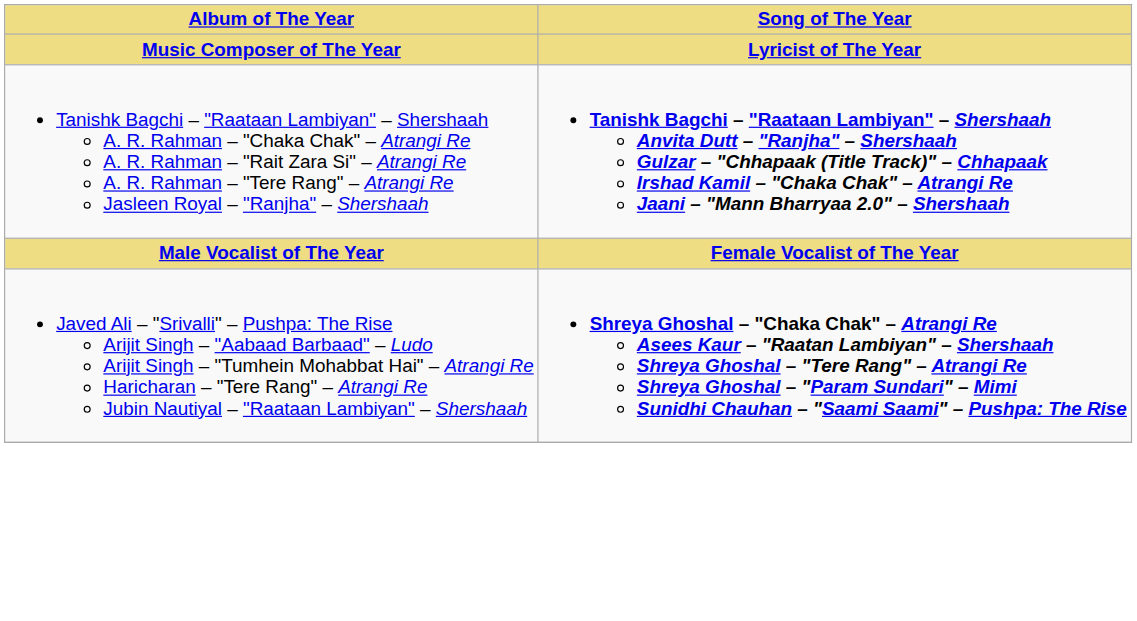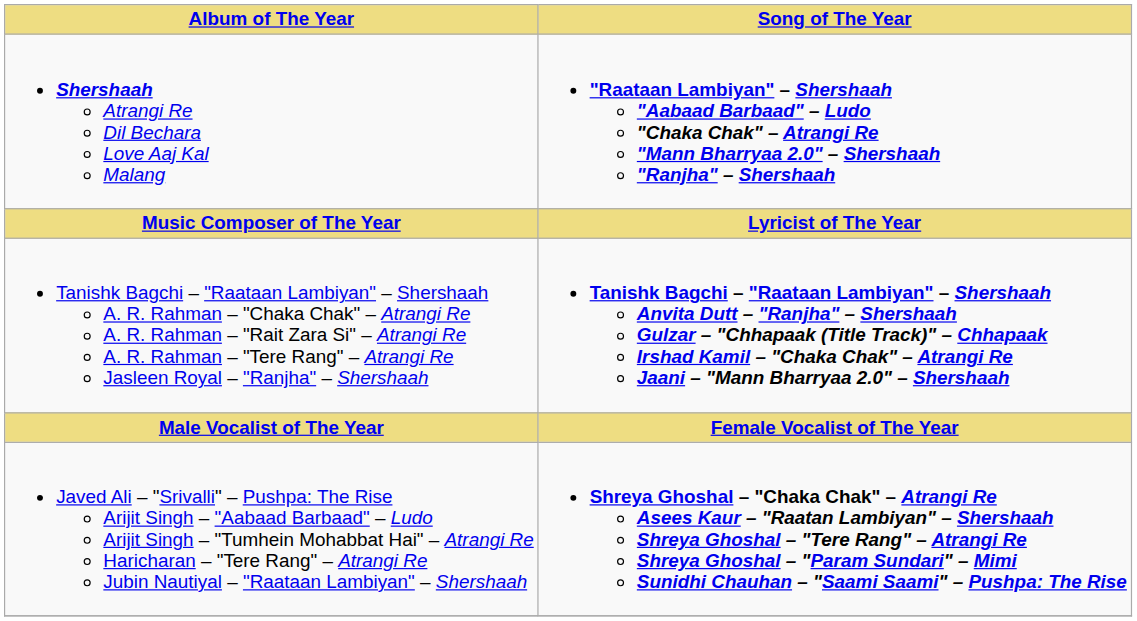+ row: (271, 132)
